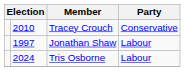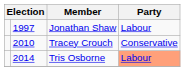rows swapped: (83, 43) <-> (81, 27)
(24, 58) 2024 -> (24, 58) 2014
(136, 58) no background -> (136, 58) lightsalmon background
